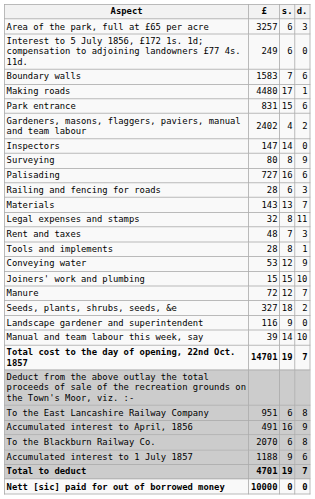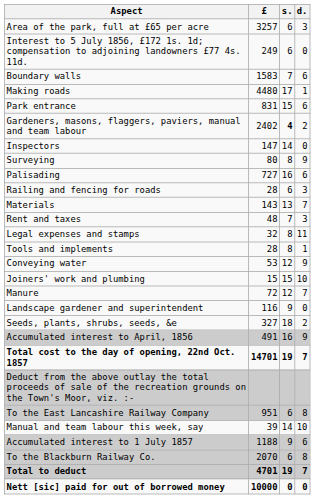(290, 126) normal -> (290, 126) bold
rows swapped: (44, 234) <-> (73, 220)
rows swapped: (92, 308) <-> (105, 323)
rows swapped: (105, 338) <-> (100, 428)
rows swapped: (81, 442) <-> (100, 457)
